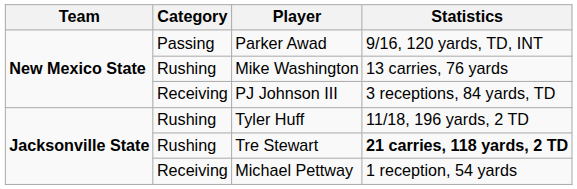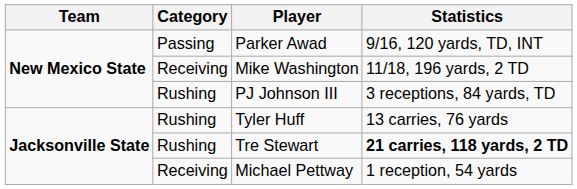(187, 68) Rushing -> (192, 68) Receiving
(437, 68) 13 carries, 76 yards -> (448, 68) 11/18, 196 yards, 2 TD
(192, 94) Receiving -> (187, 94) Rushing
(448, 119) 11/18, 196 yards, 2 TD -> (437, 119) 13 carries, 76 yards
